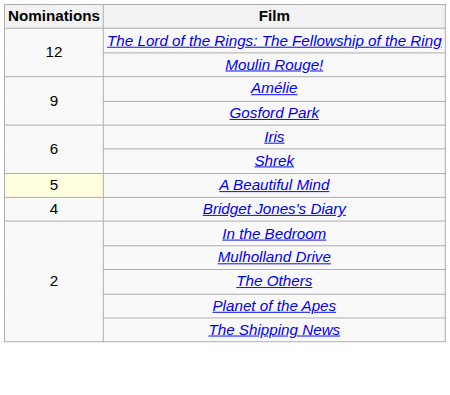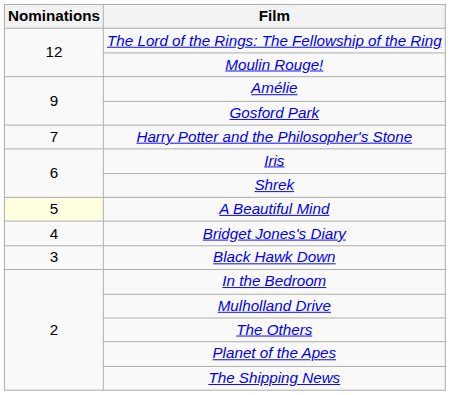+ row: (274, 137)
+ row: (274, 257)
